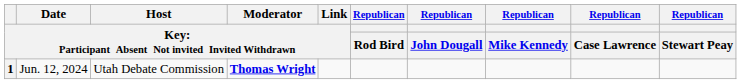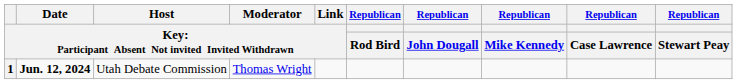(54, 68) normal -> (55, 68) bold
(273, 68) bold -> (272, 68) normal
